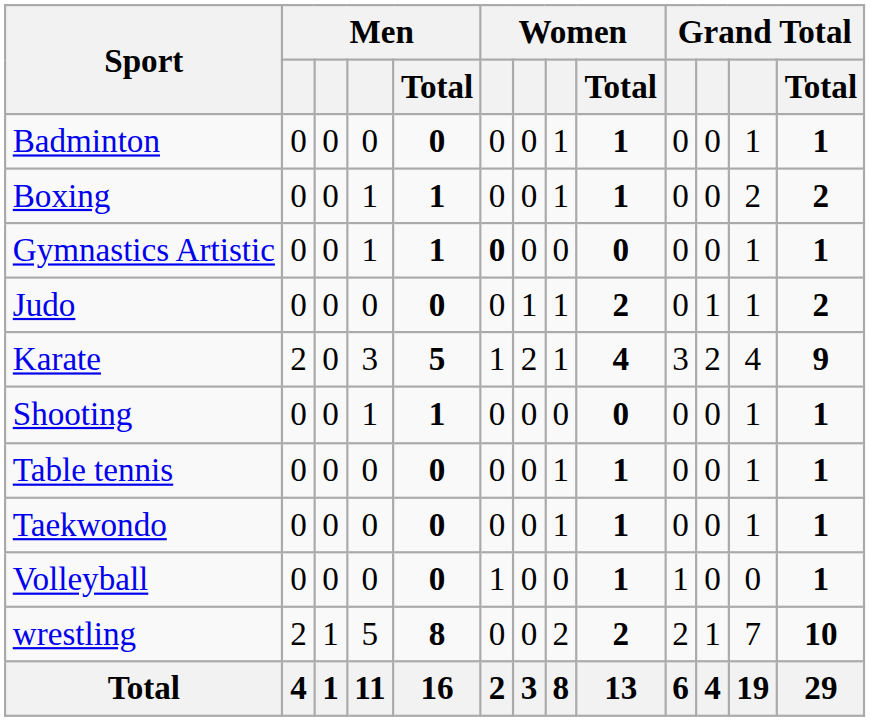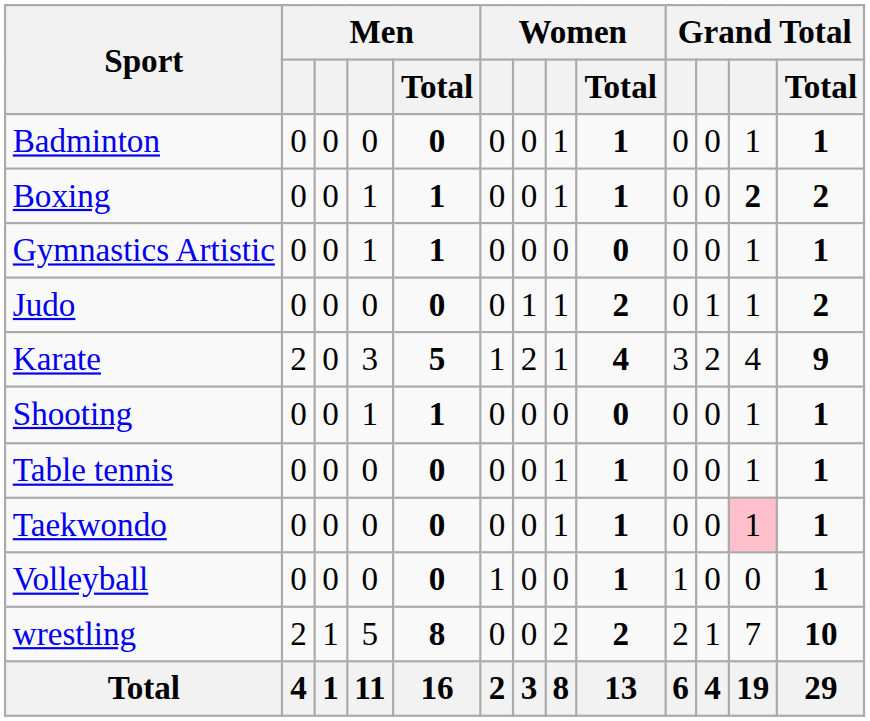(753, 195) normal -> (753, 195) bold
(497, 250) bold -> (497, 250) normal
(753, 523) no background -> (753, 523) pink background
